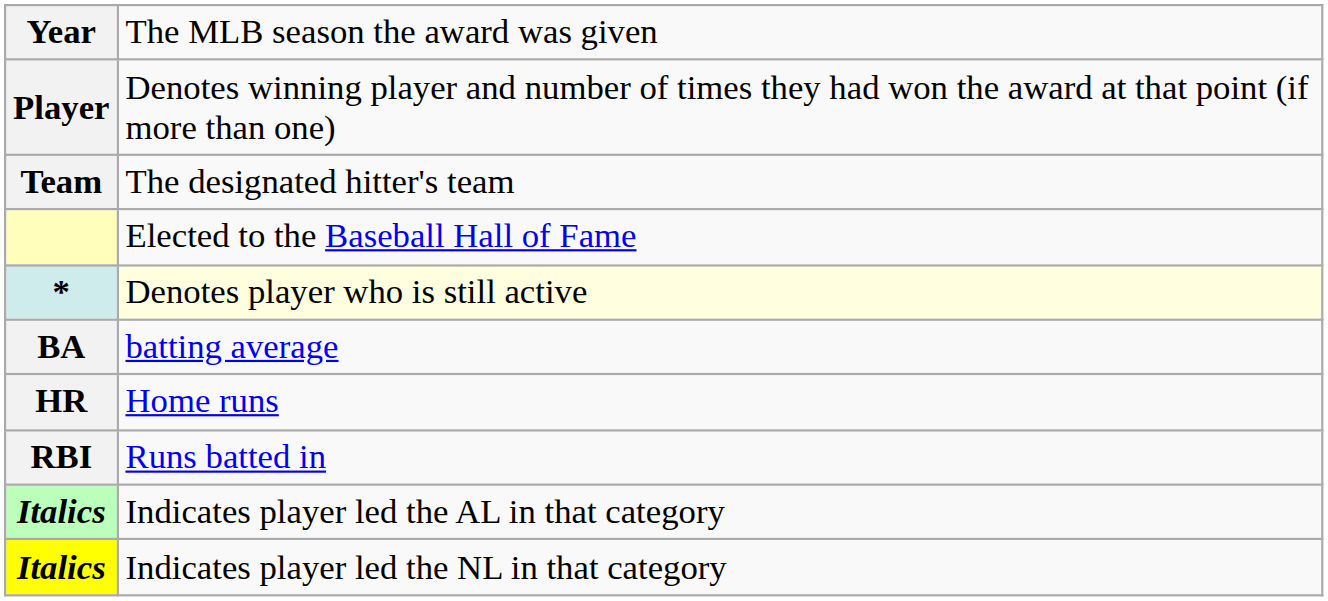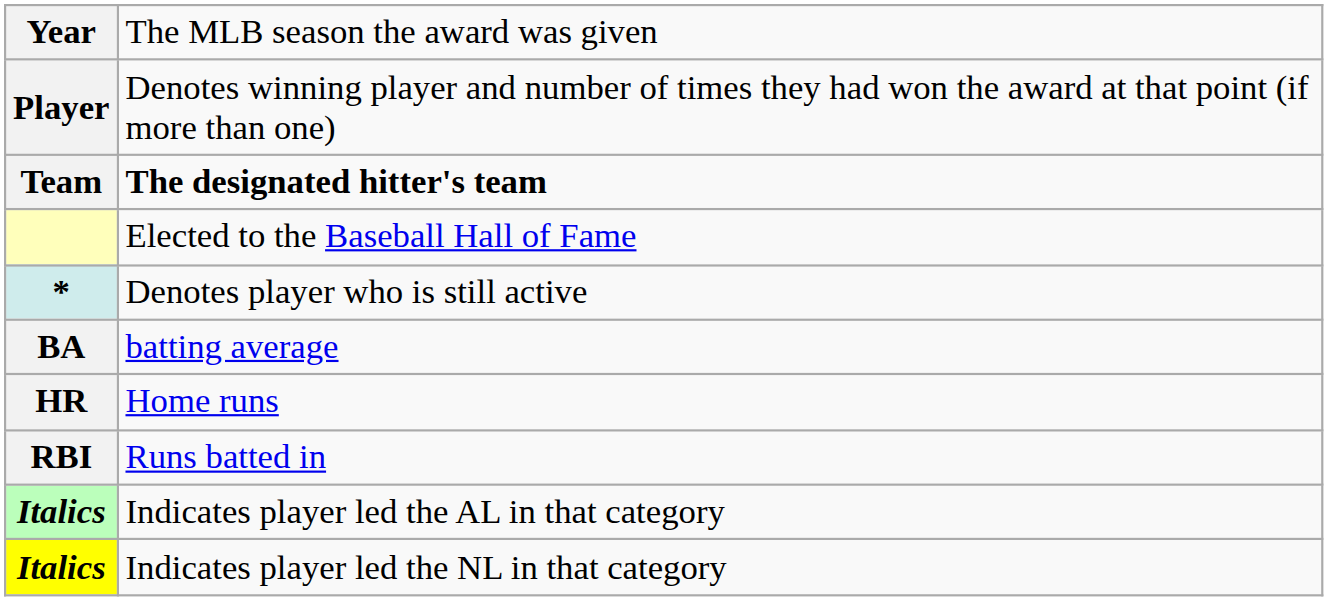(320, 181) normal -> (336, 181) bold
(356, 291) lightyellow background -> (356, 291) no background
